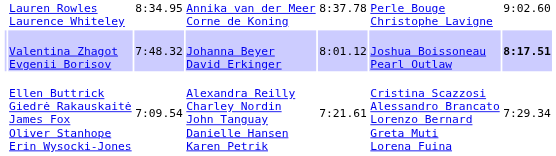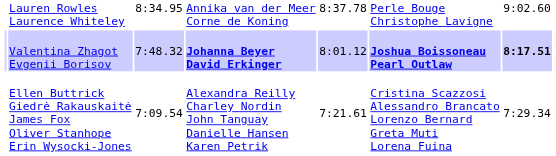(234, 57) normal -> (234, 57) bold
(428, 57) normal -> (428, 57) bold
